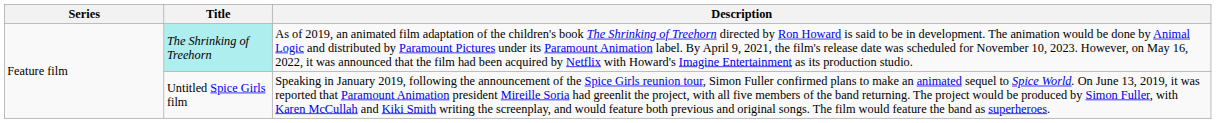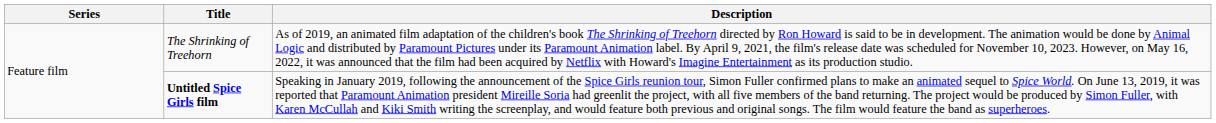(208, 47) paleturquoise background -> (208, 47) no background
(216, 94) normal -> (204, 94) bold
